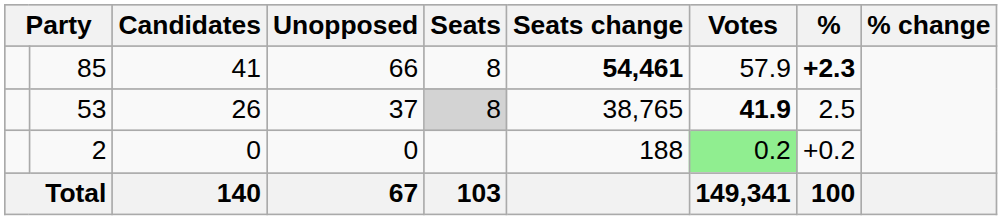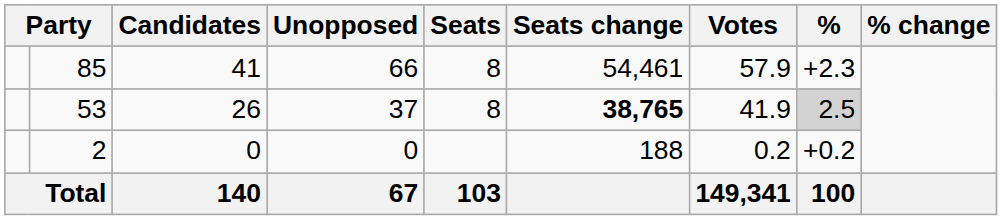(643, 67) bold -> (643, 67) normal
(829, 67) bold -> (829, 67) normal
(493, 109) lightgrey background -> (493, 109) no background
(643, 109) normal -> (643, 109) bold
(765, 109) bold -> (765, 109) normal
(837, 109) no background -> (837, 109) lightgrey background
(772, 151) lightgreen background -> (772, 151) no background
